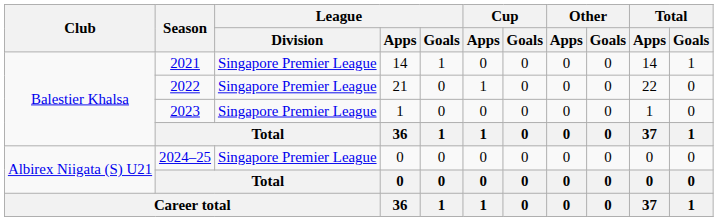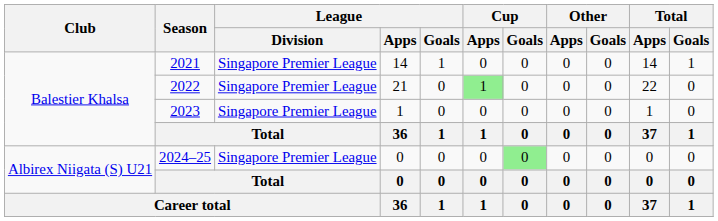(483, 87) no background -> (483, 87) lightgreen background
(525, 157) no background -> (525, 157) lightgreen background
